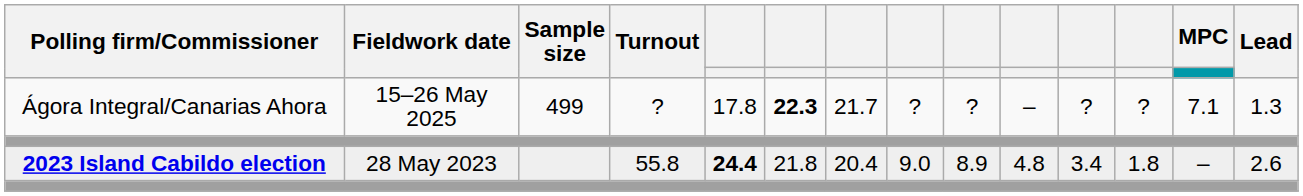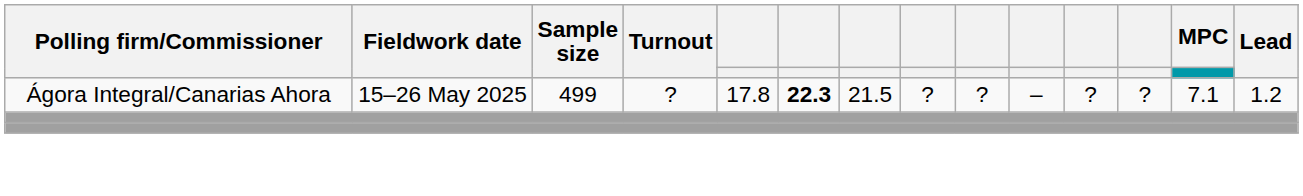(856, 106) 21.7 -> (870, 94) 21.5
(1266, 106) 1.3 -> (1266, 94) 1.2
- row: (174, 163)
